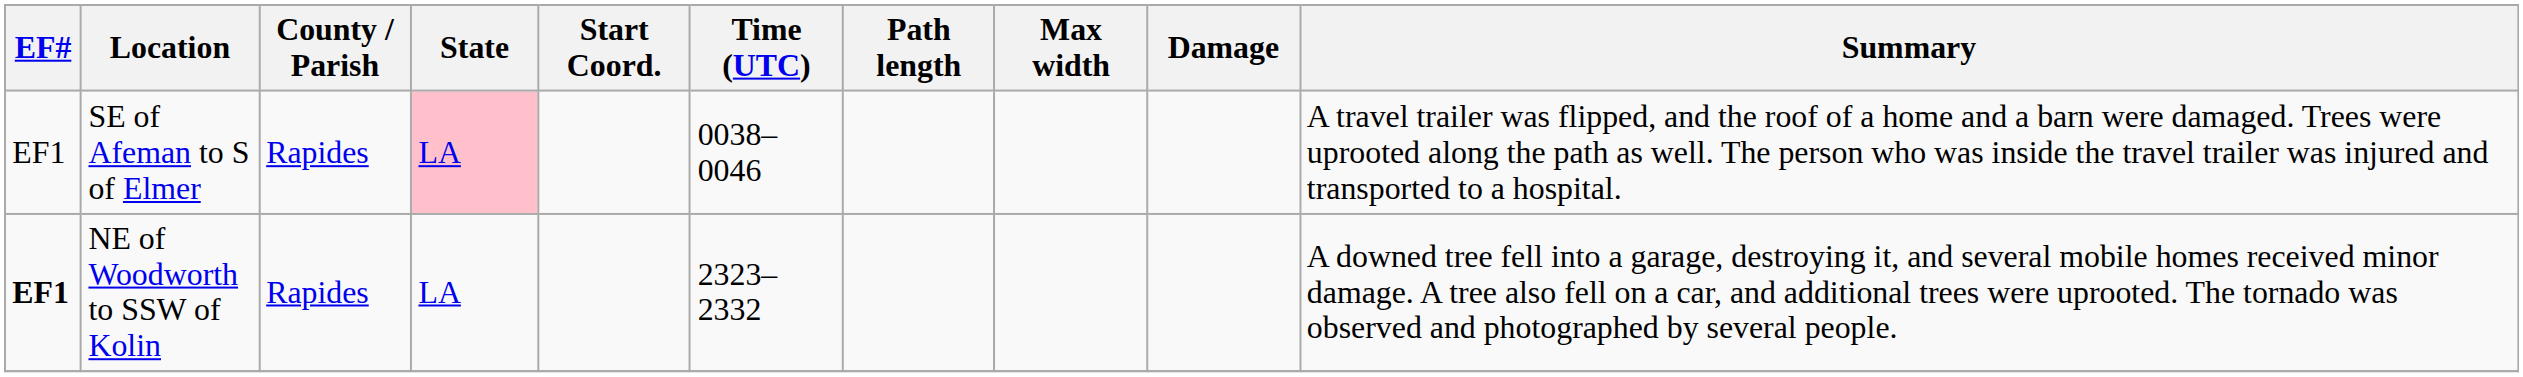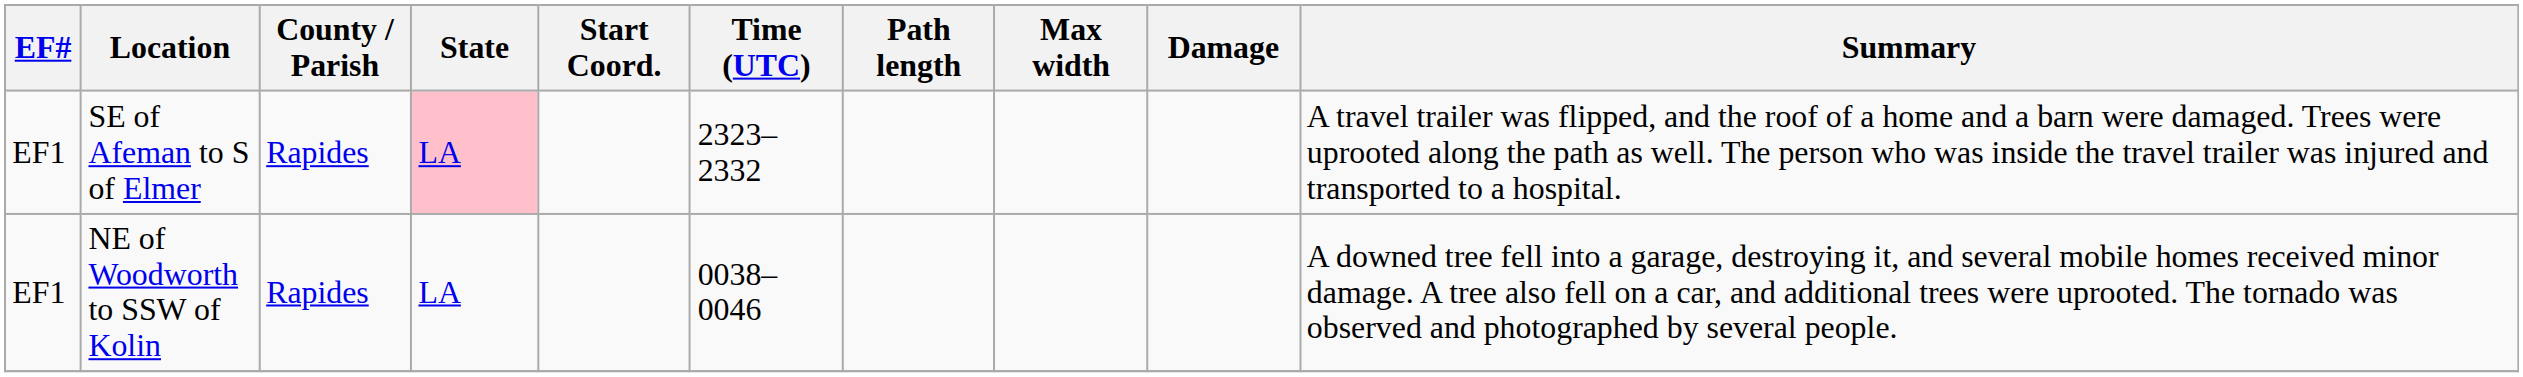(737, 151) 0038–0046 -> (737, 151) 2323–2332
(41, 291) bold -> (39, 291) normal
(737, 291) 2323–2332 -> (737, 291) 0038–0046
